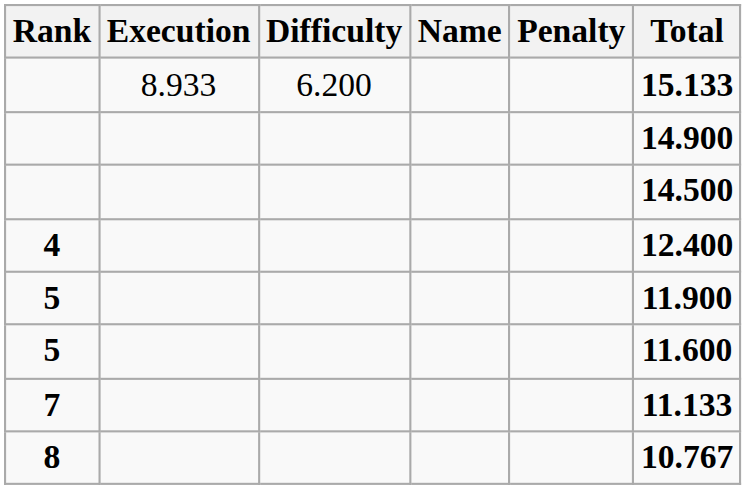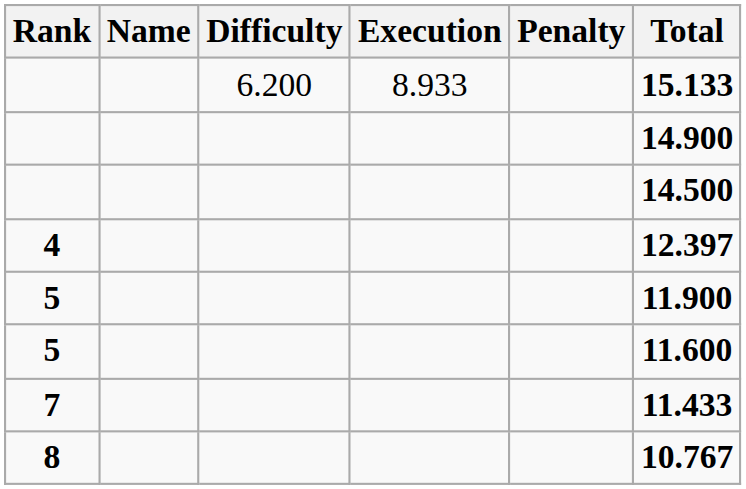columns swapped: (460, 31) <-> (179, 31)
(687, 244) 12.400 -> (687, 244) 12.397
(687, 404) 11.133 -> (687, 404) 11.433
